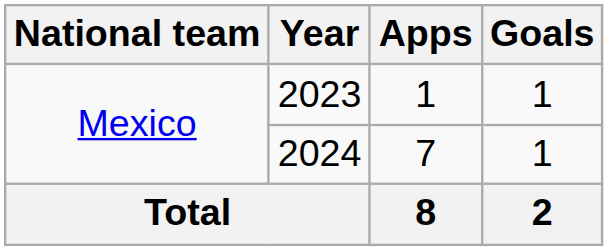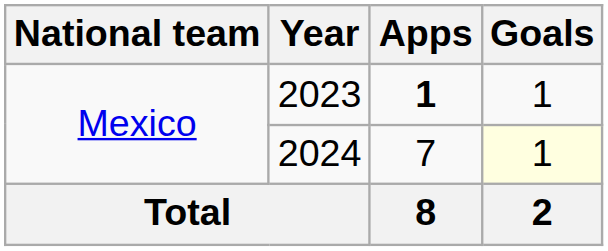(426, 93) normal -> (426, 93) bold
(542, 153) no background -> (542, 153) lightyellow background
